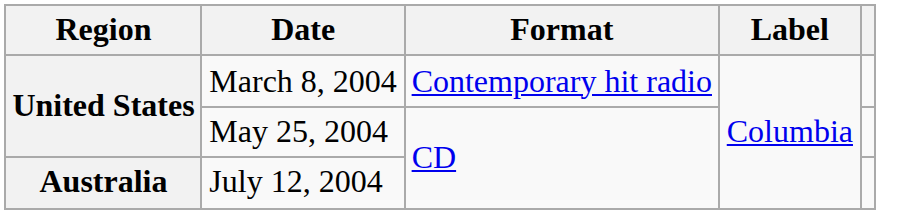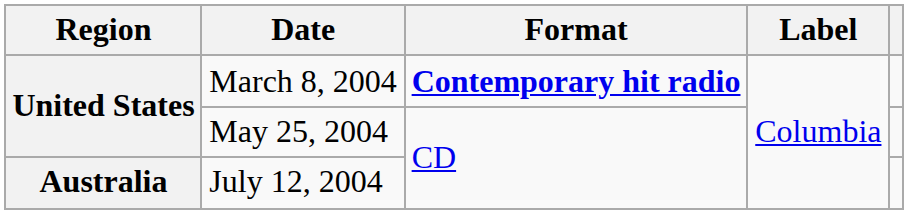(562, 80) normal -> (576, 80) bold
